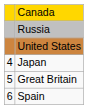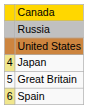(10, 63) no background -> (10, 63) khaki background
(10, 96) no background -> (10, 96) khaki background
